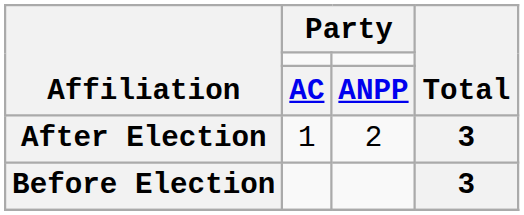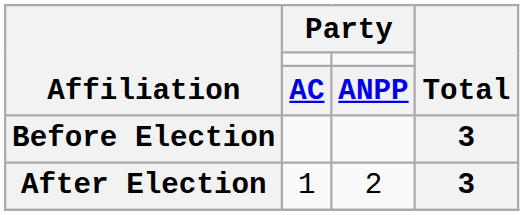rows swapped: (144, 186) <-> (144, 138)
